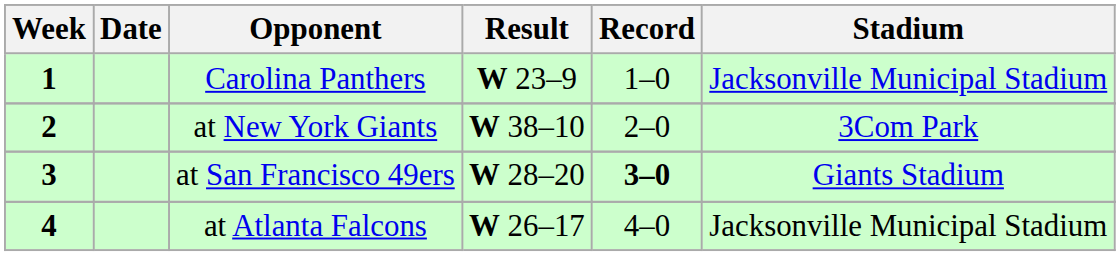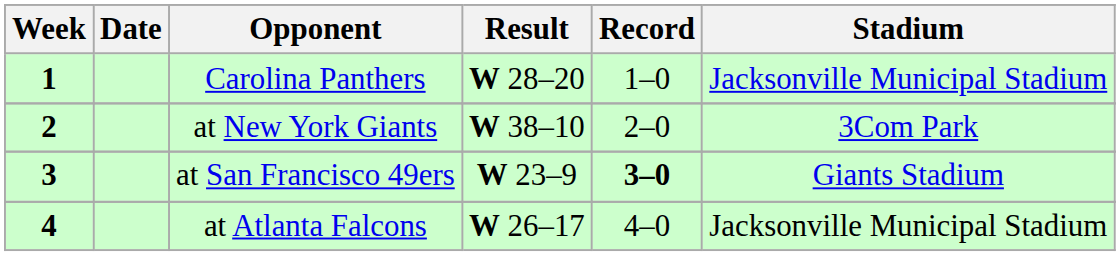(527, 77) W 23–9 -> (527, 77) W 28–20
(527, 175) W 28–20 -> (527, 175) W 23–9
